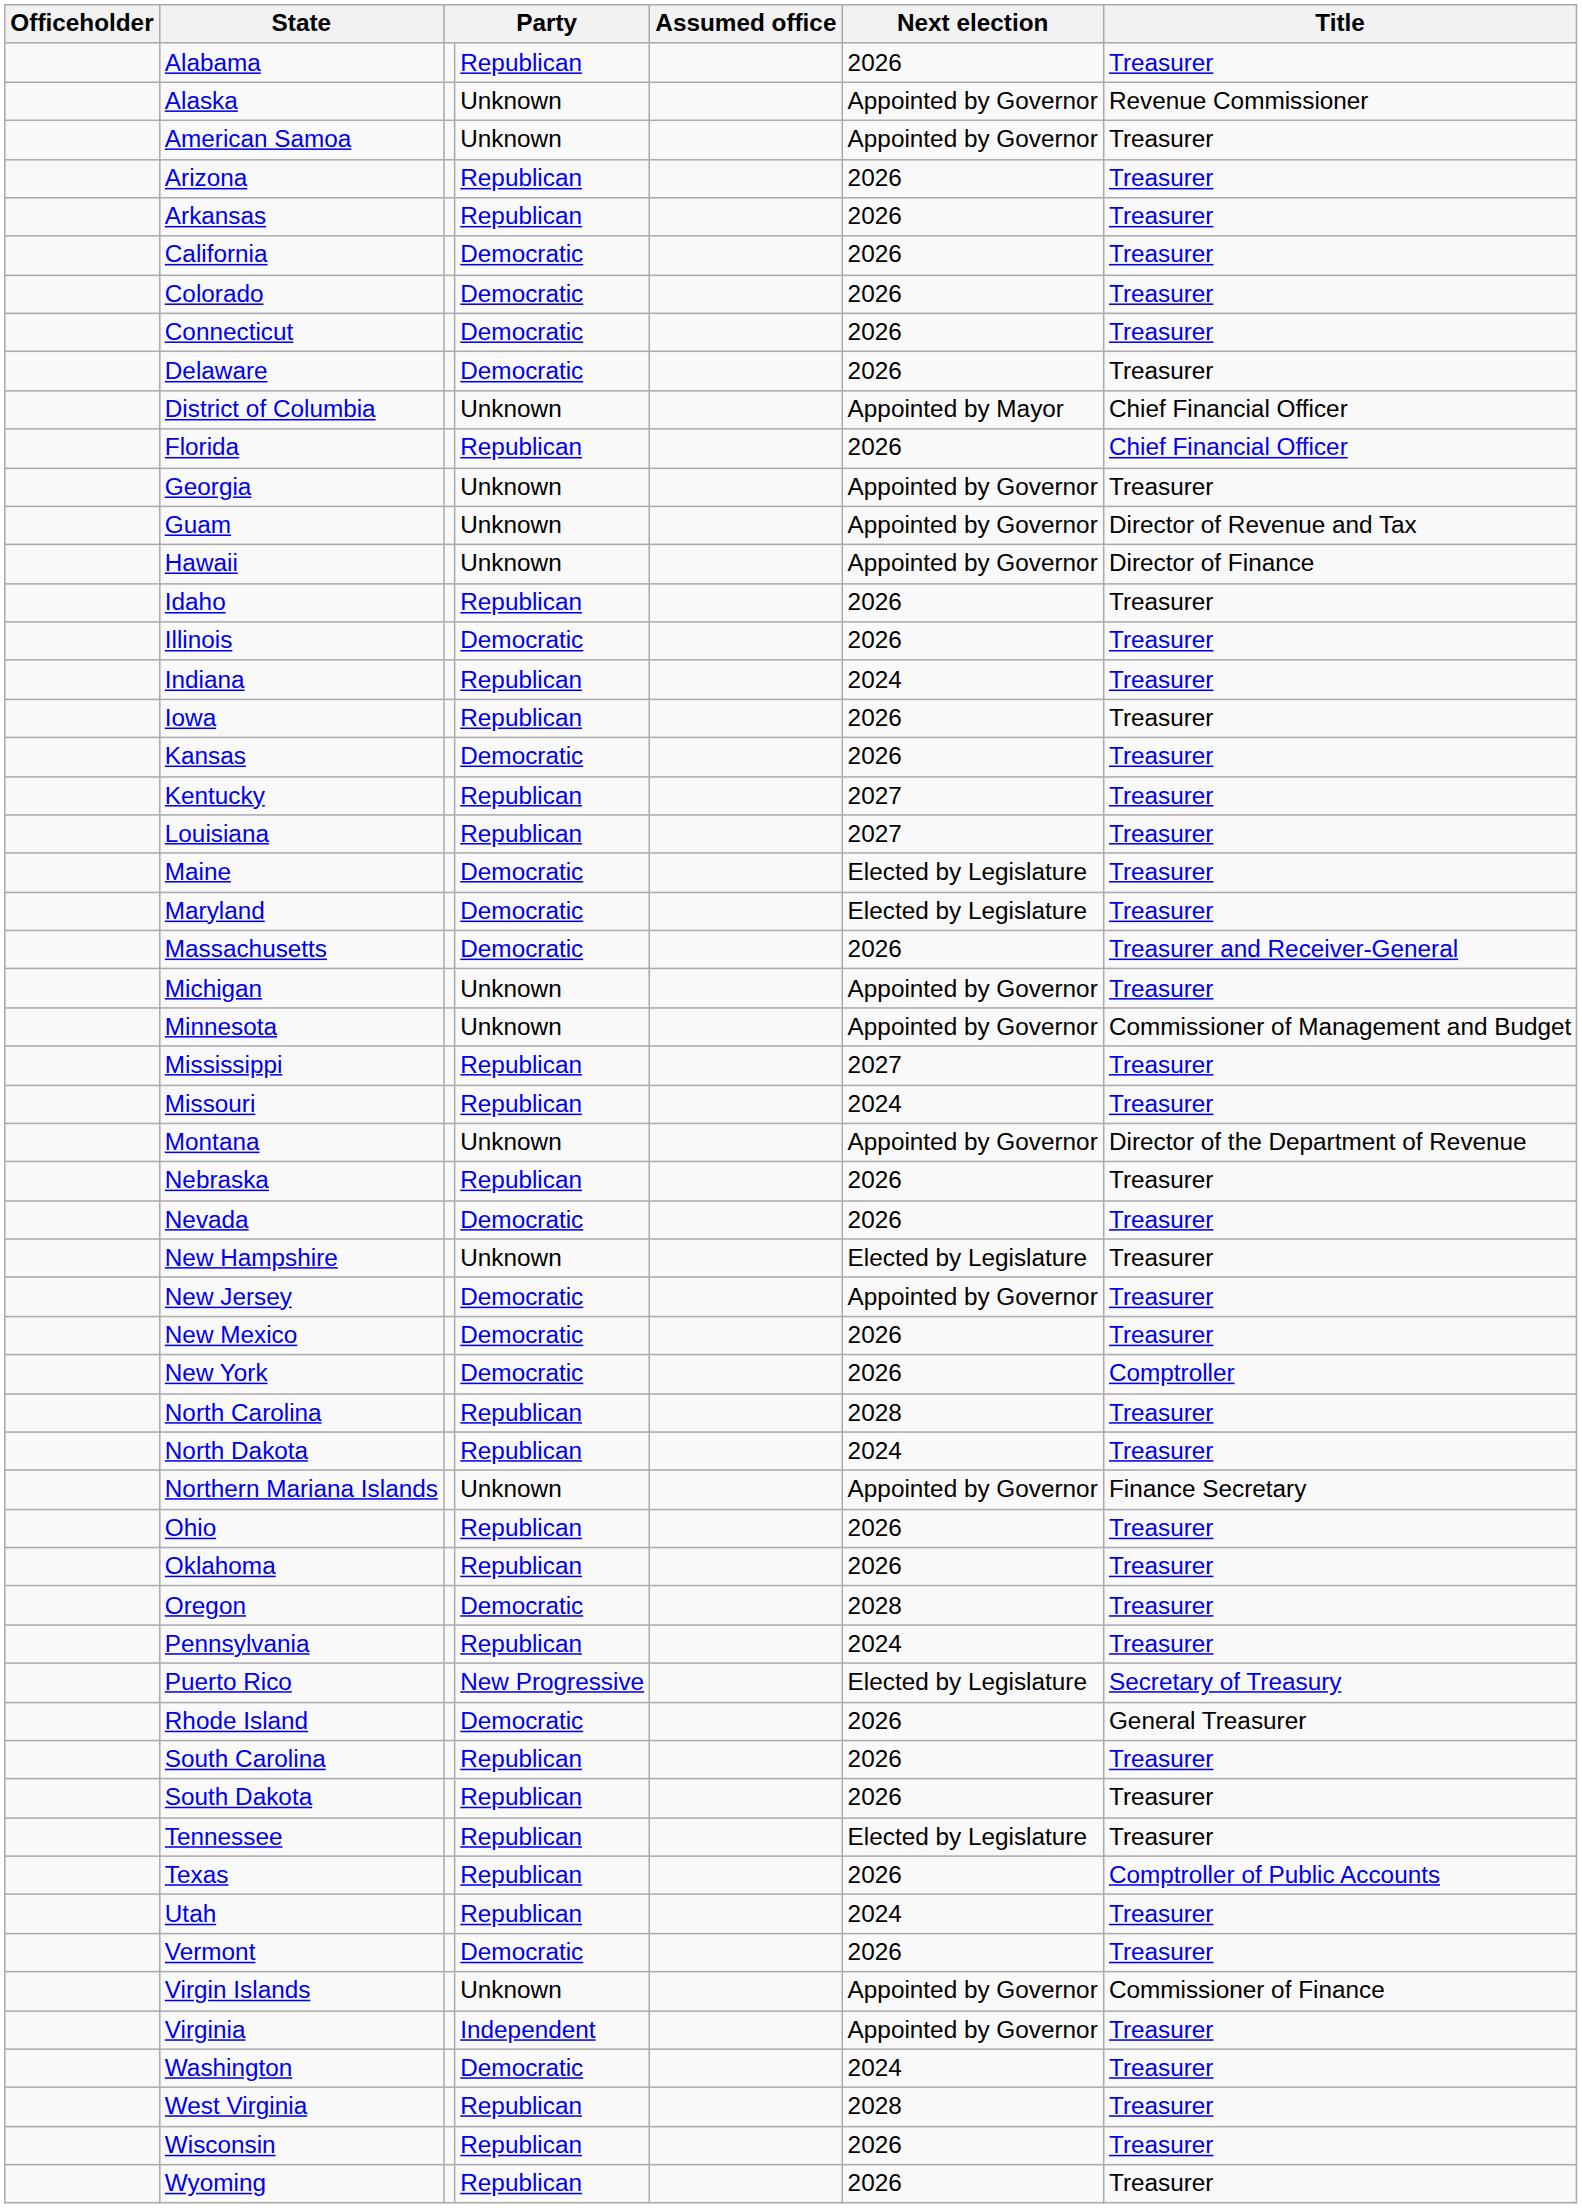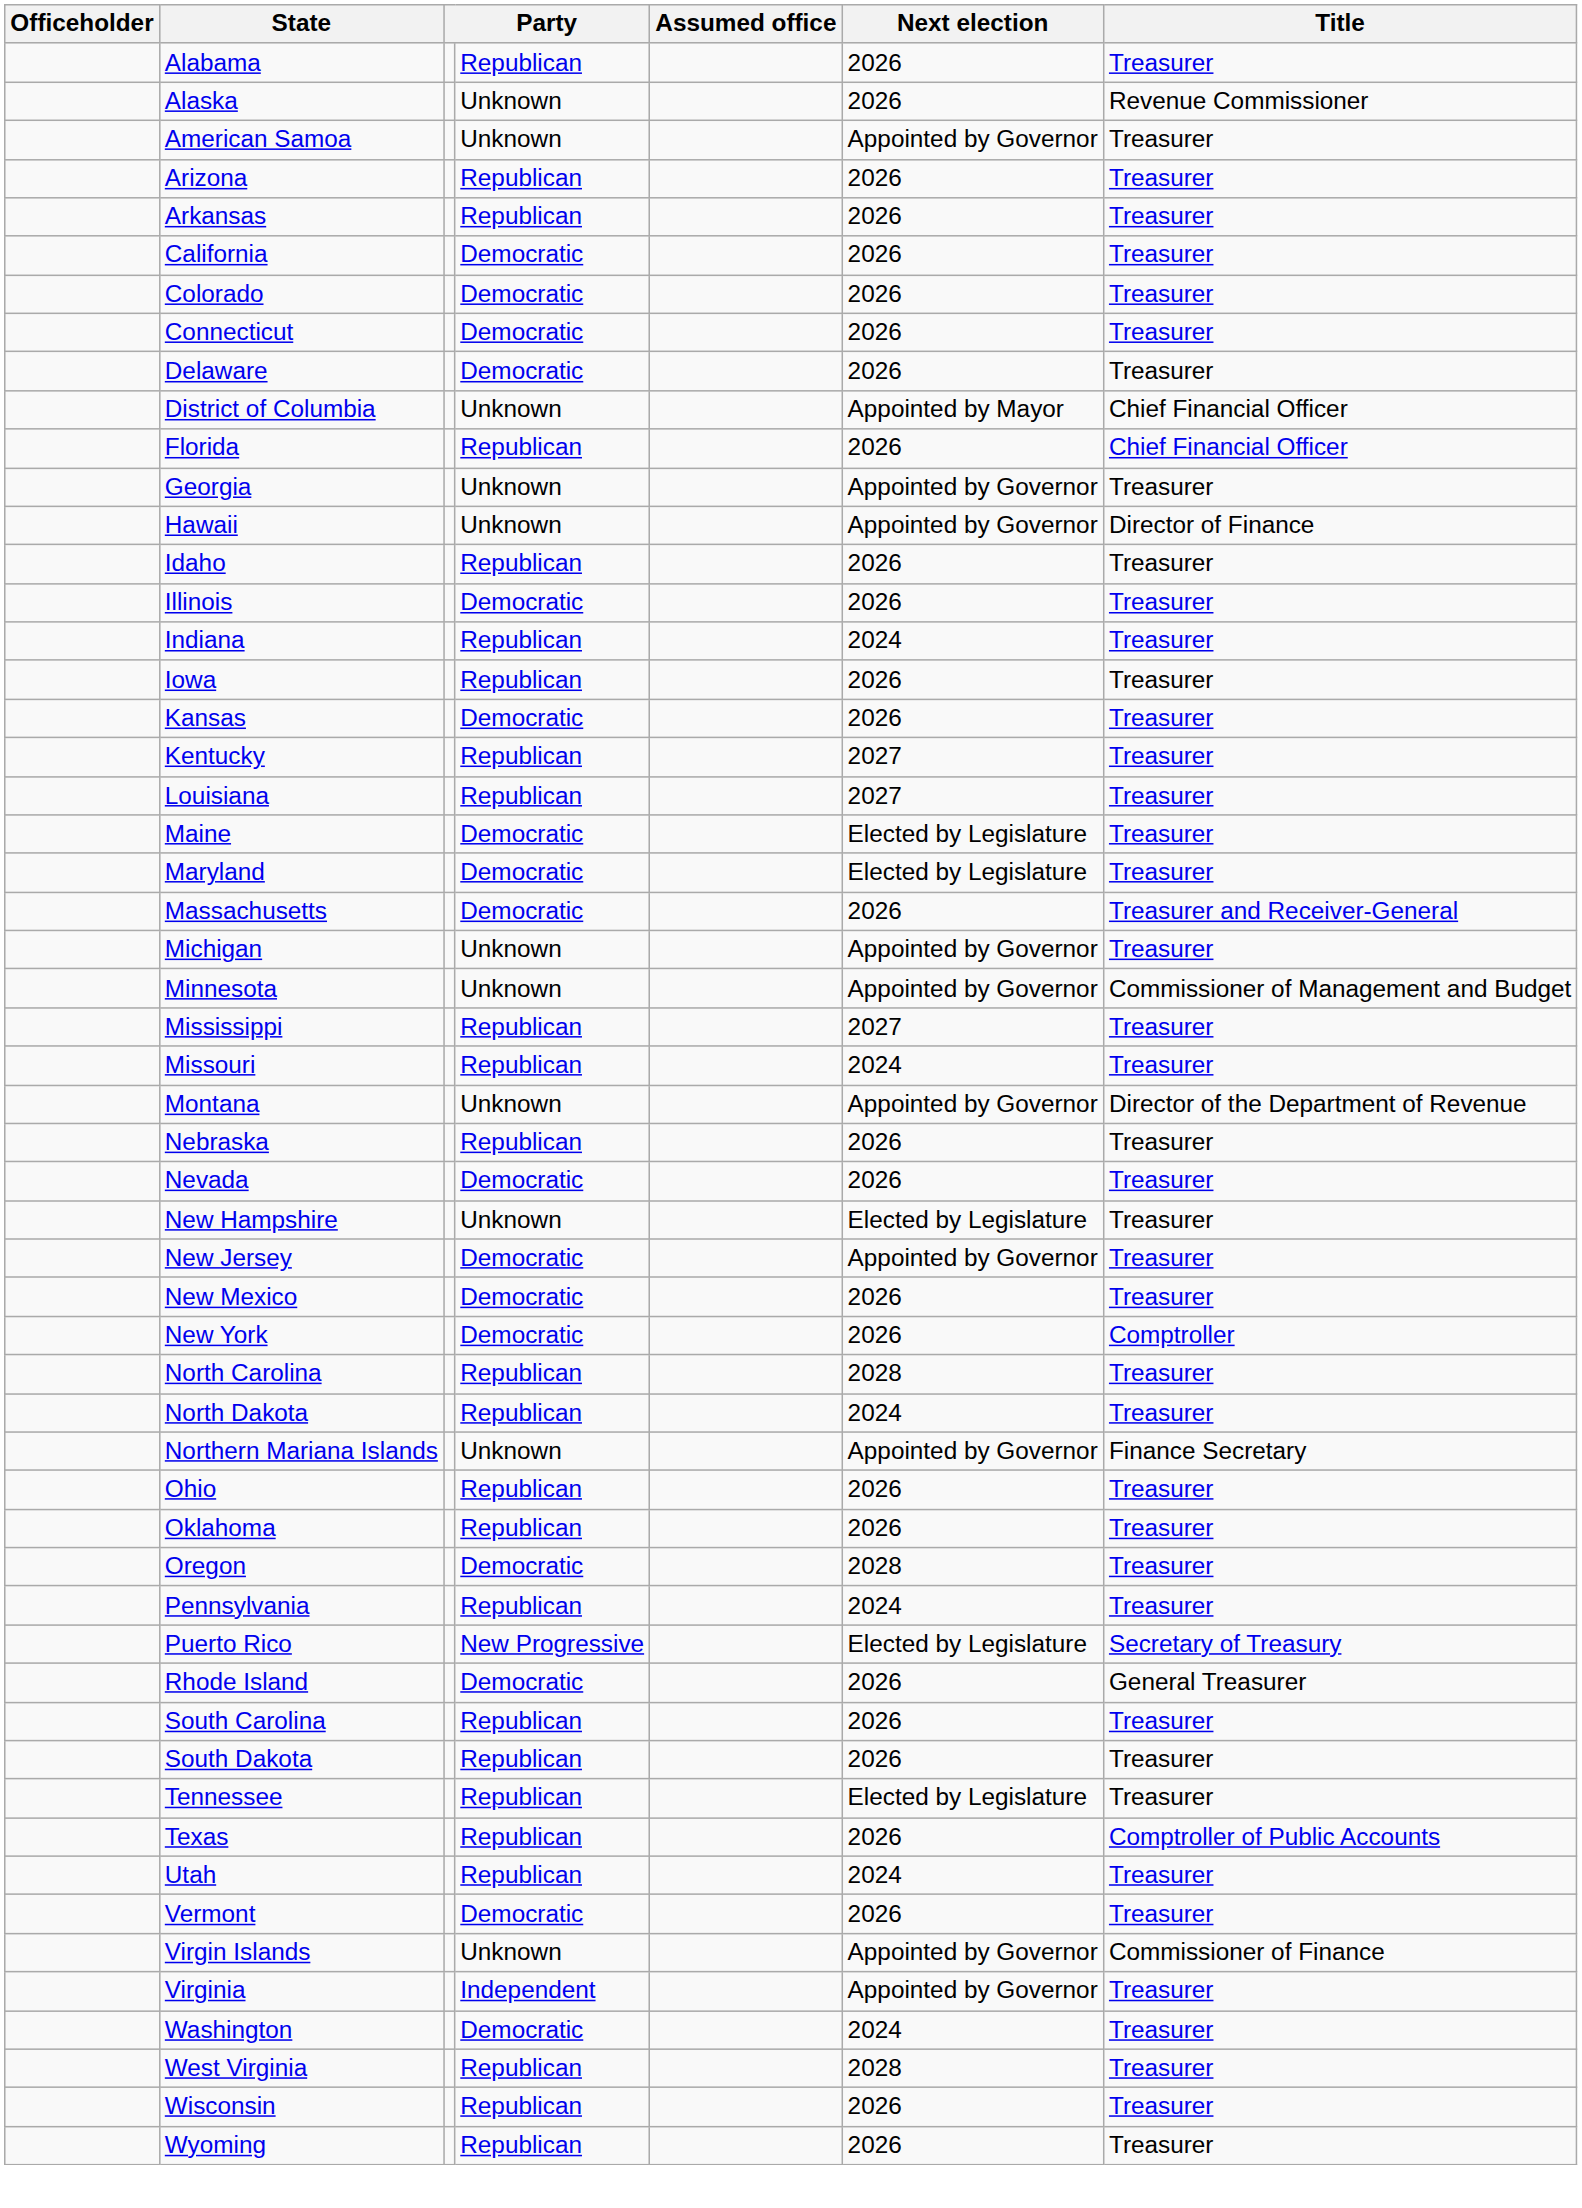(973, 100) Appointed by Governor -> (875, 100) 2026
- row: (198, 525)
